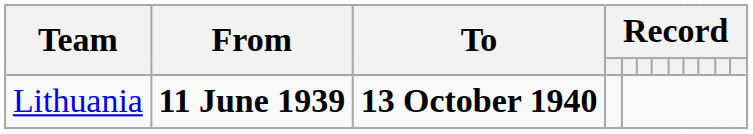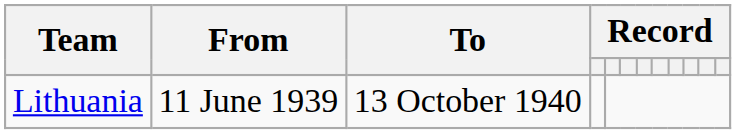(252, 100) bold -> (248, 100) normal
(479, 100) bold -> (468, 100) normal
